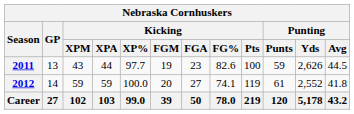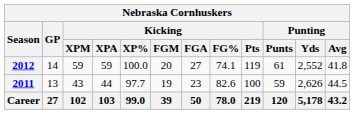rows swapped: (23, 65) <-> (23, 83)
